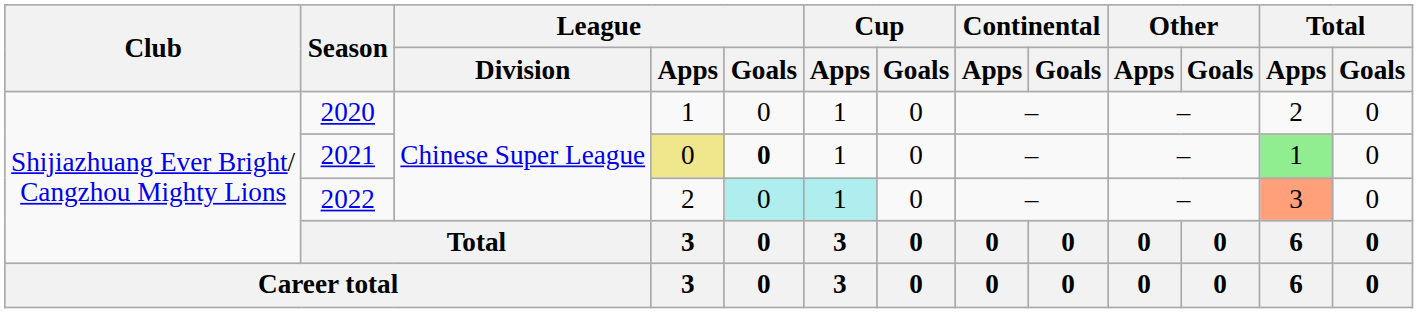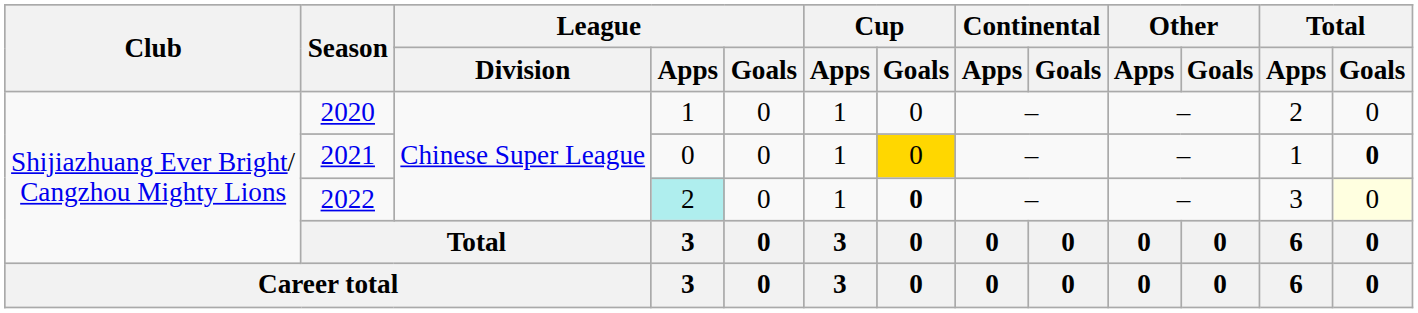(688, 155) khaki background -> (688, 155) no background
(764, 155) bold -> (764, 155) normal
(916, 155) no background -> (916, 155) gold background
(1296, 155) lightgreen background -> (1296, 155) no background
(1372, 155) normal -> (1372, 155) bold
(688, 198) no background -> (688, 198) paleturquoise background
(764, 198) paleturquoise background -> (764, 198) no background
(840, 198) paleturquoise background -> (840, 198) no background
(916, 198) normal -> (916, 198) bold
(1296, 198) lightsalmon background -> (1296, 198) no background
(1372, 198) no background -> (1372, 198) lightyellow background
